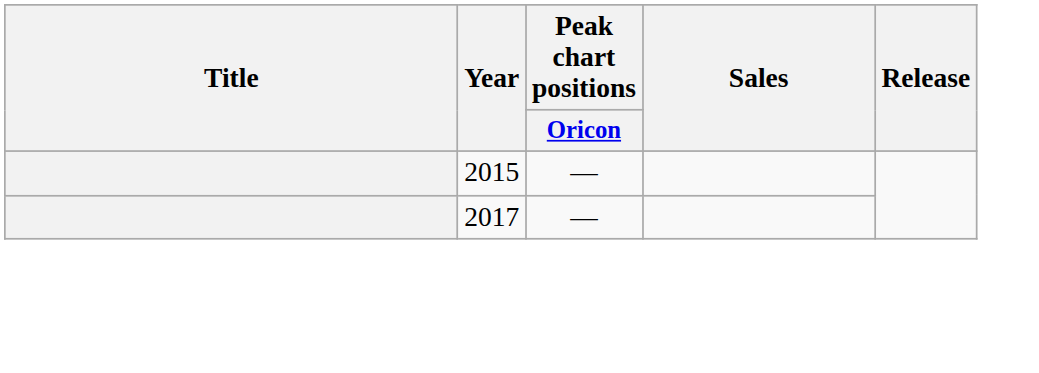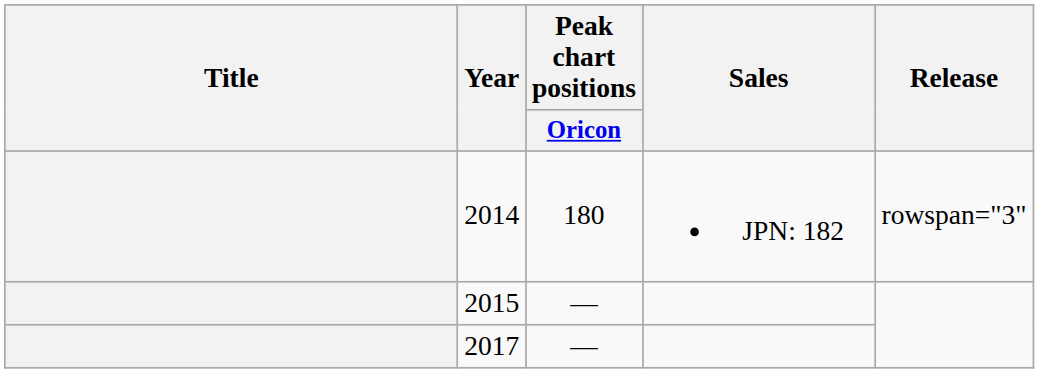+ row: (492, 215)
